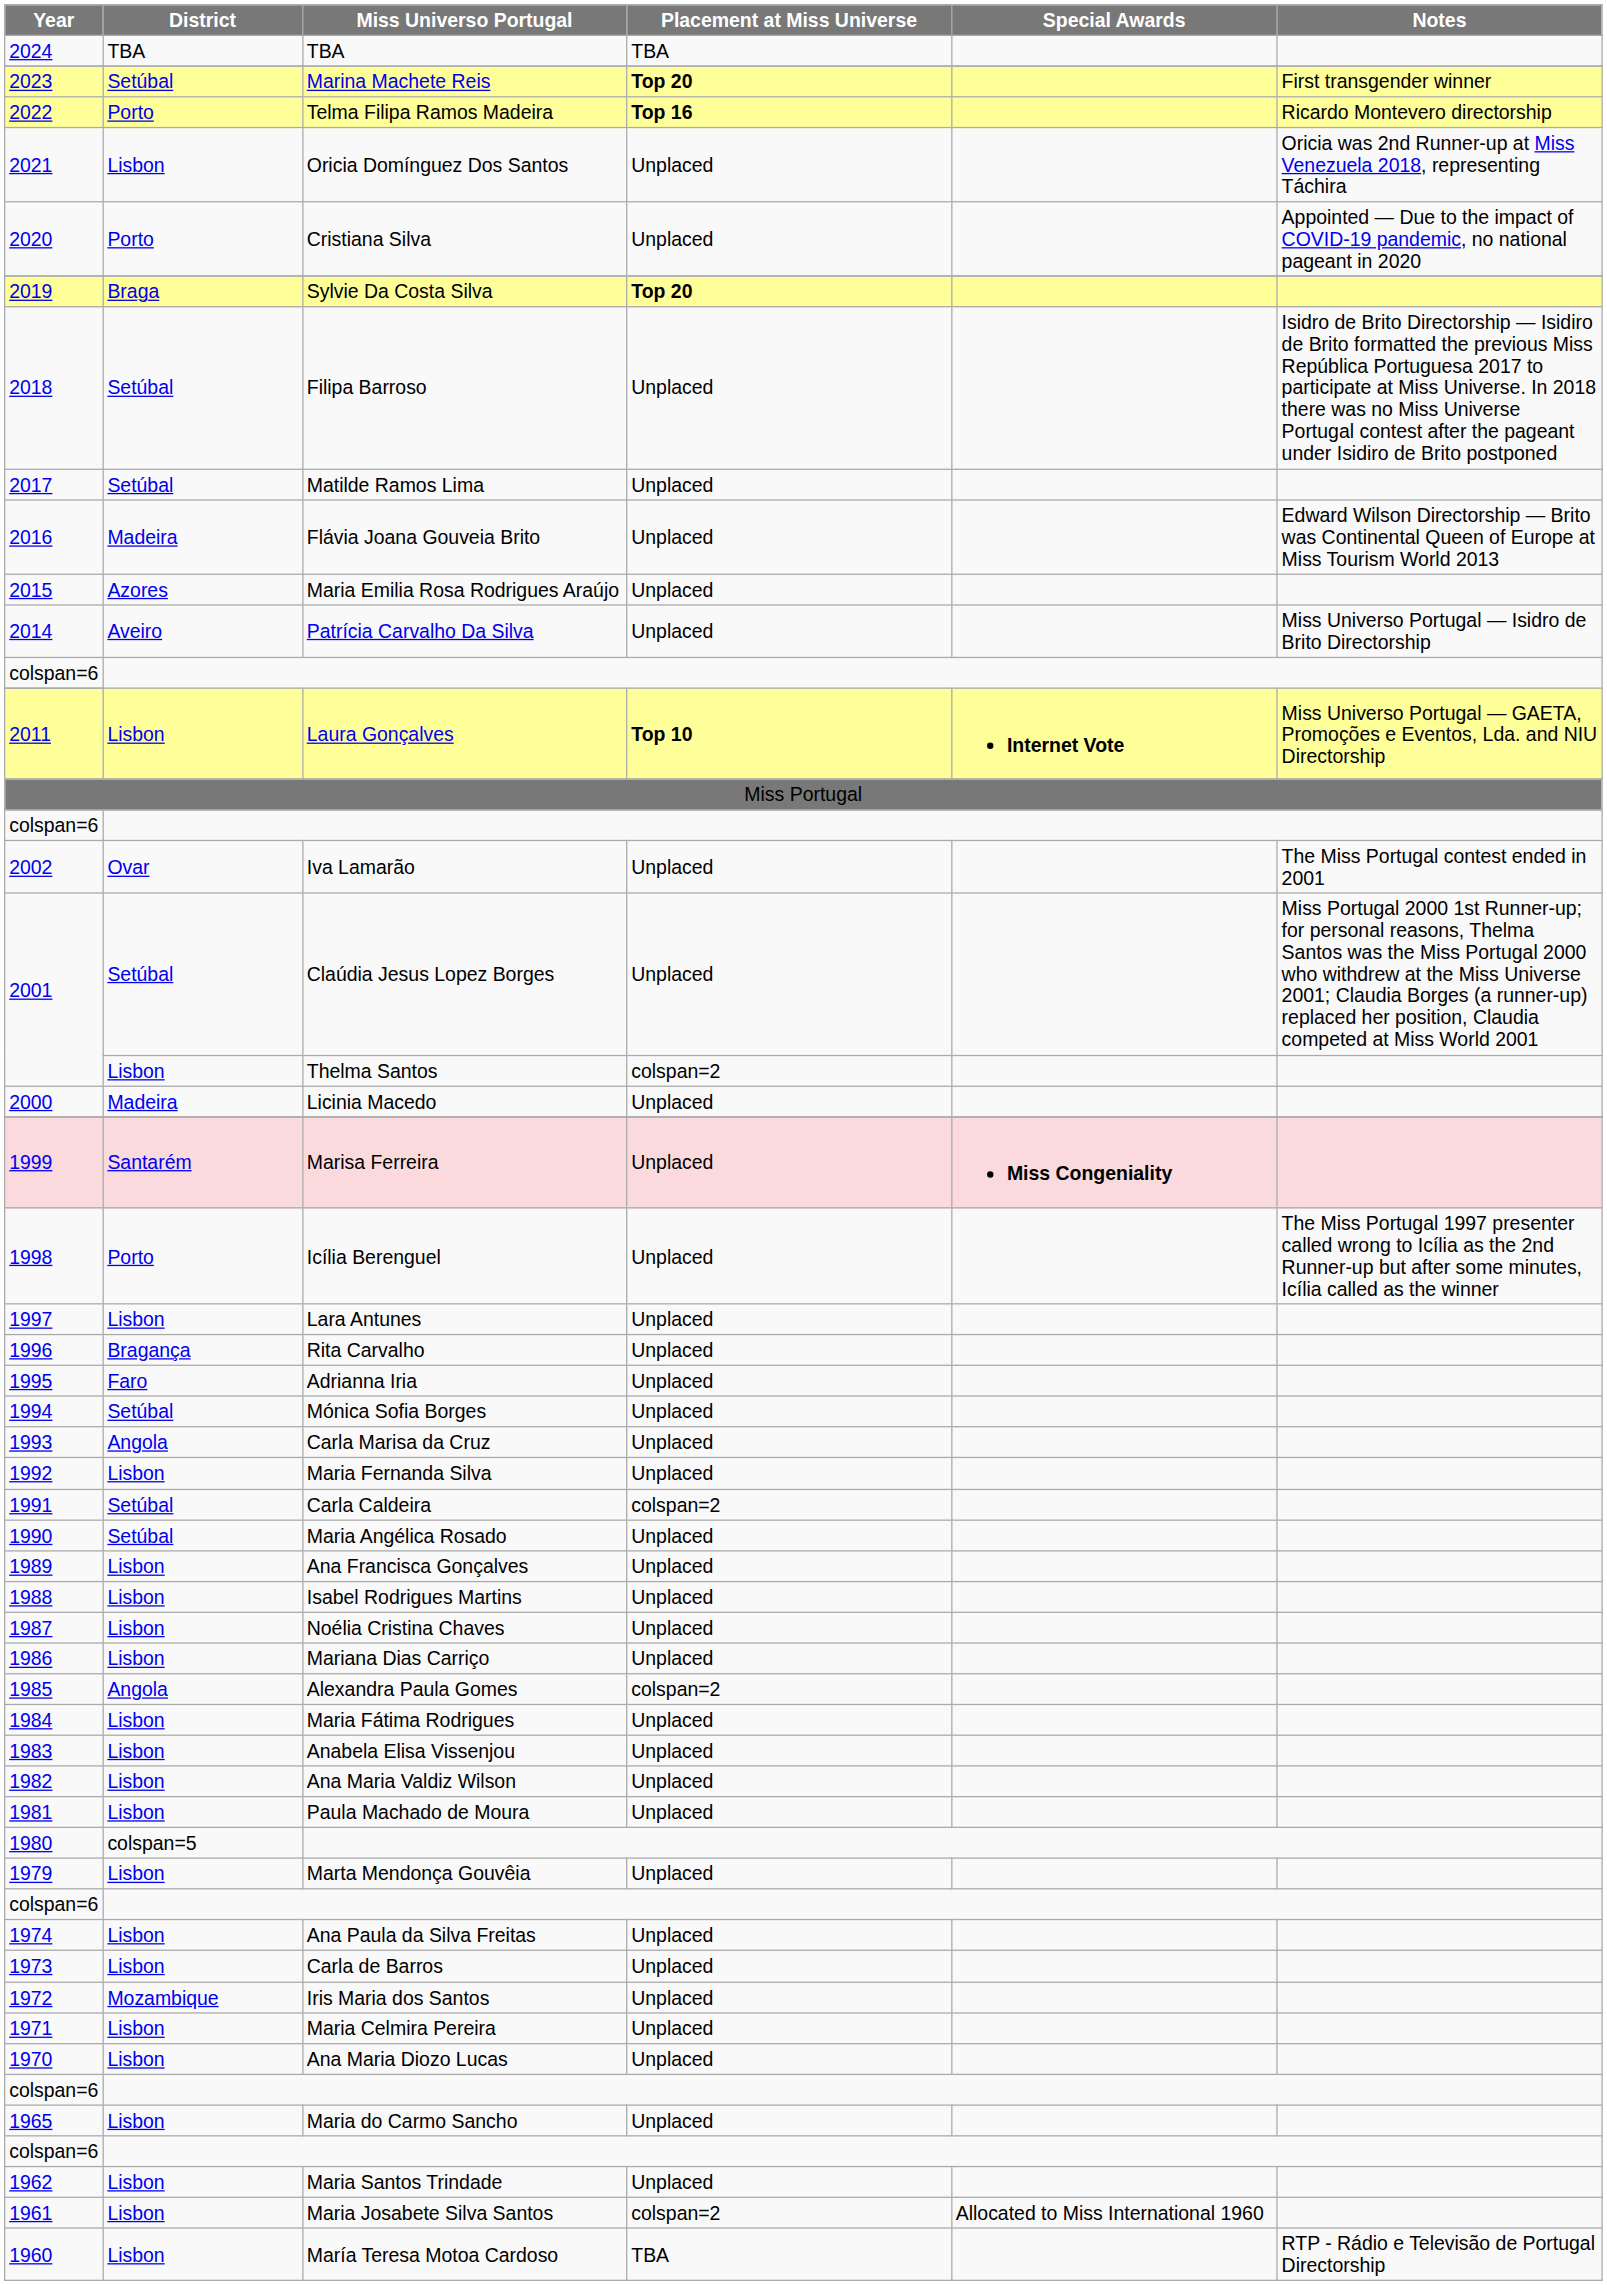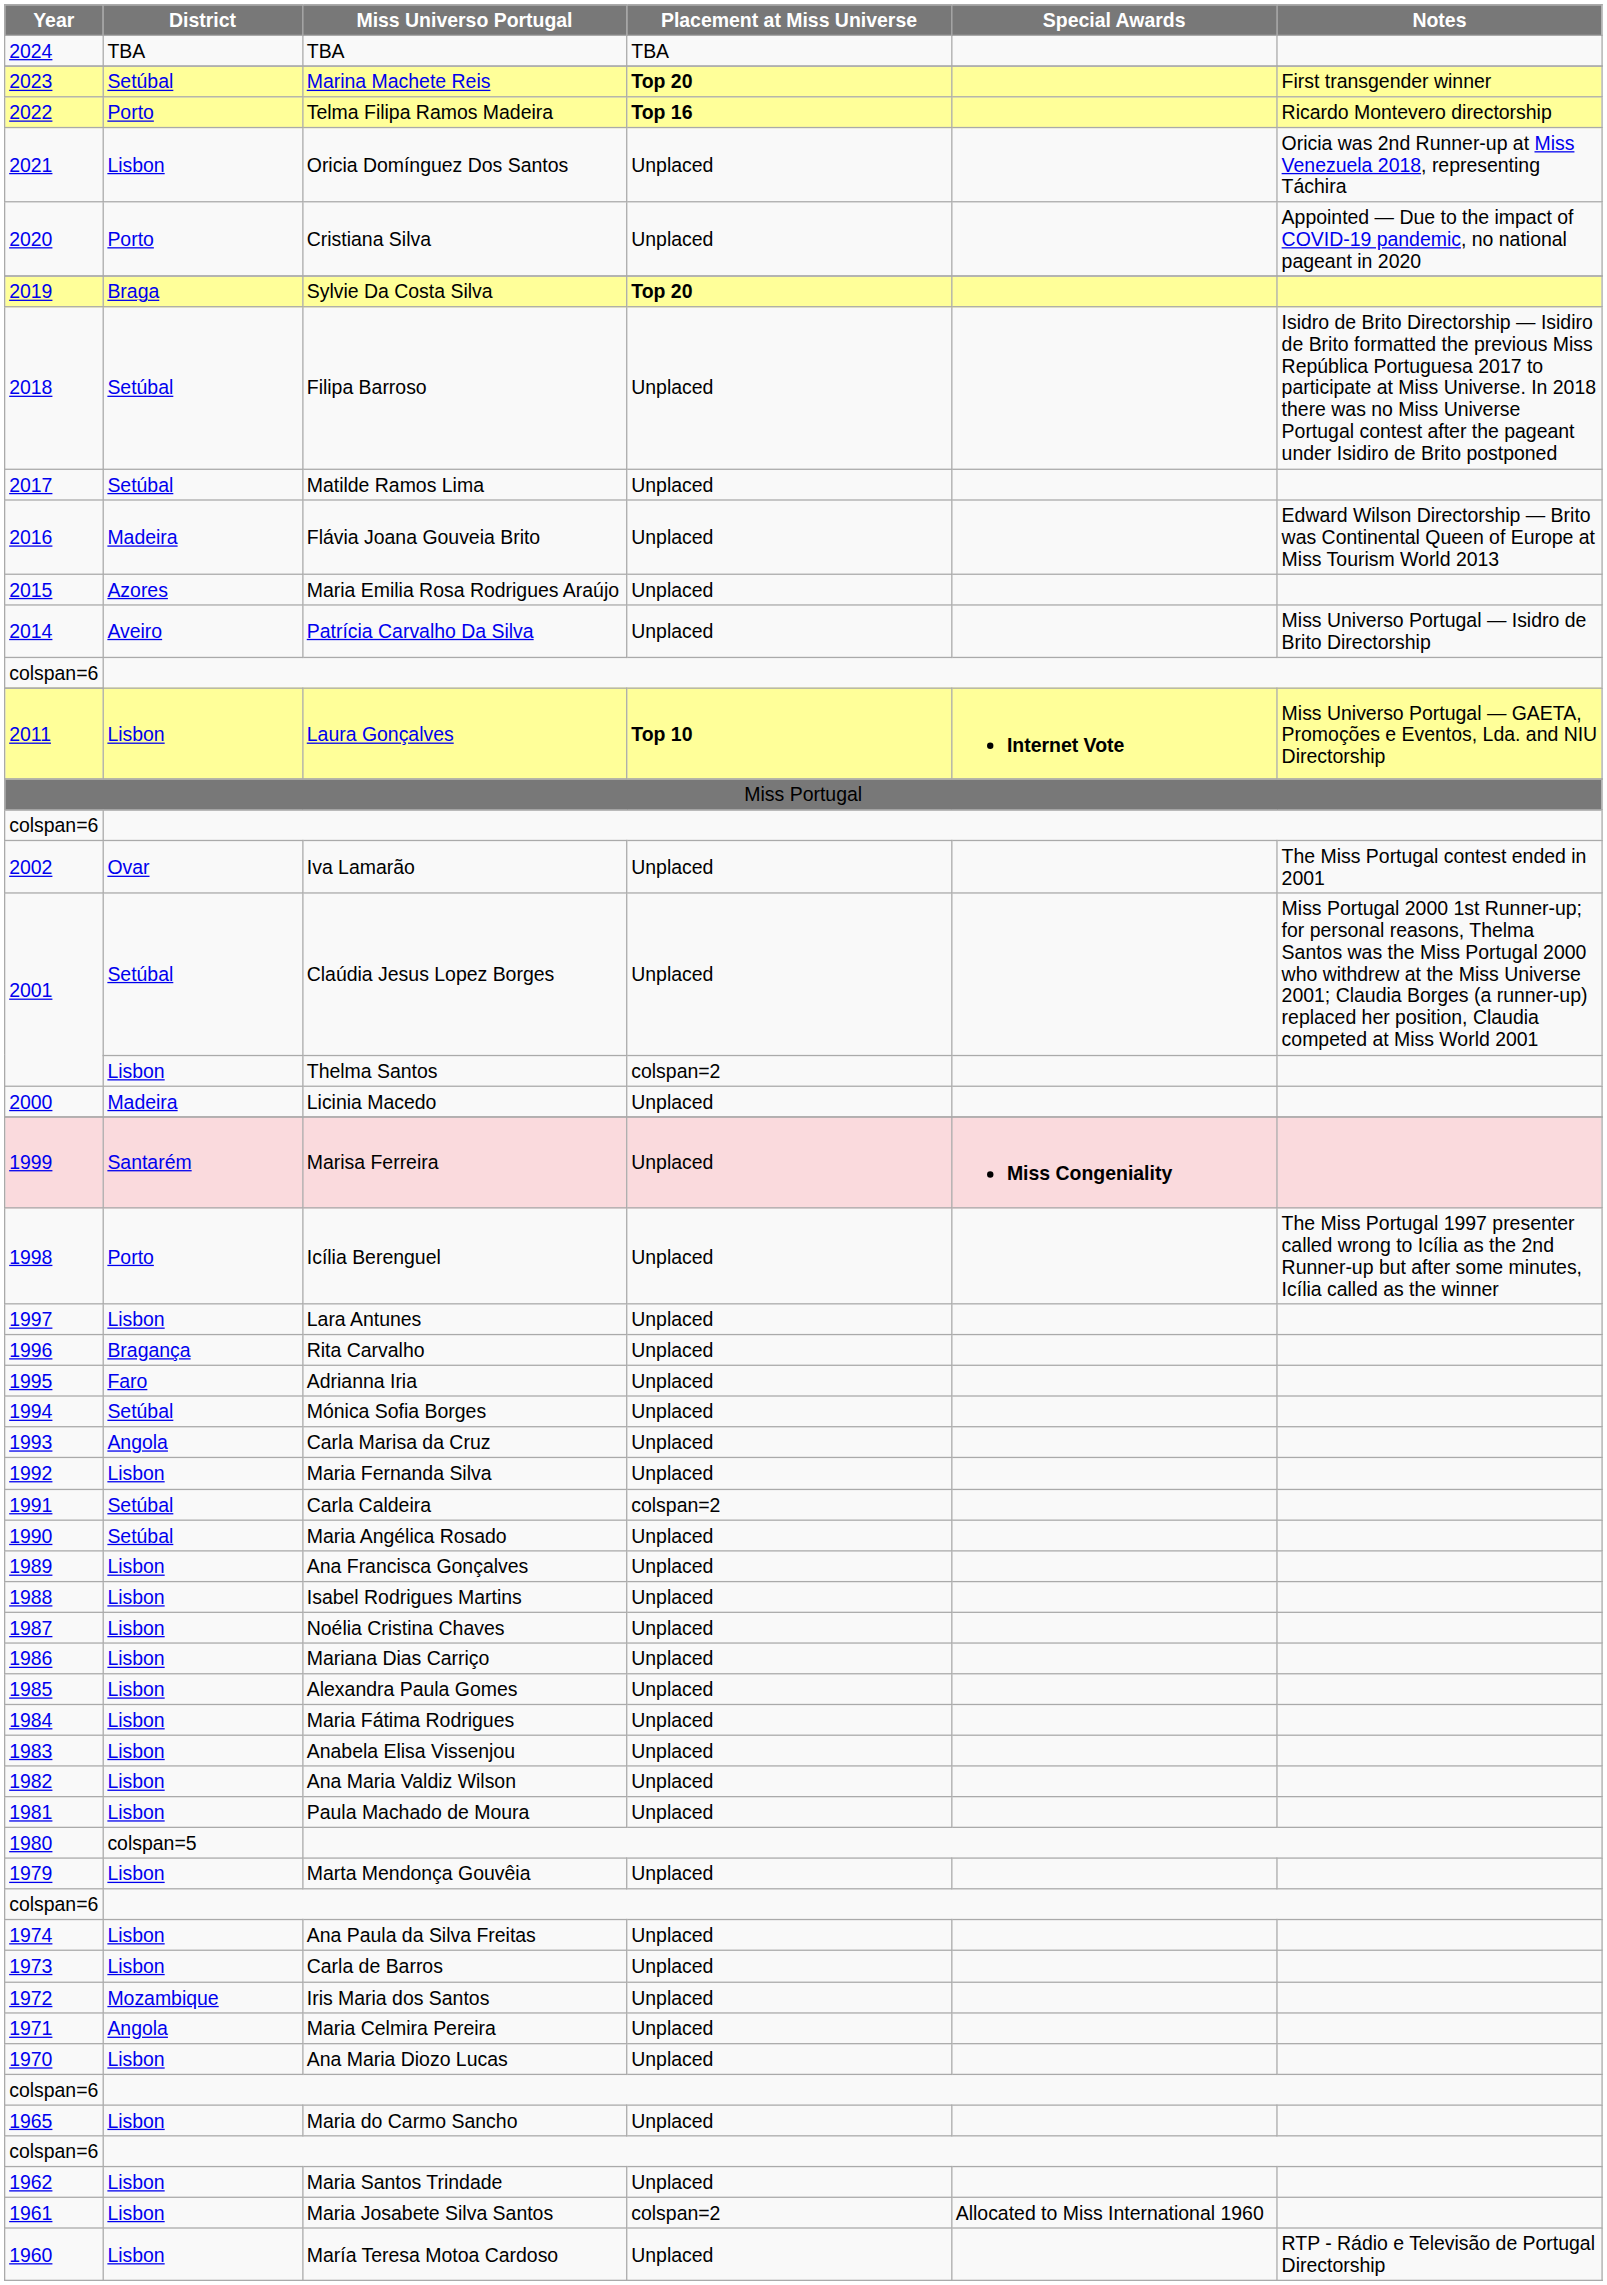(138, 1689) Angola -> (136, 1689) Lisbon
(676, 1689) colspan=2 -> (672, 1689) Unplaced
(136, 2028) Lisbon -> (138, 2028) Angola
(650, 2254) TBA -> (672, 2254) Unplaced
